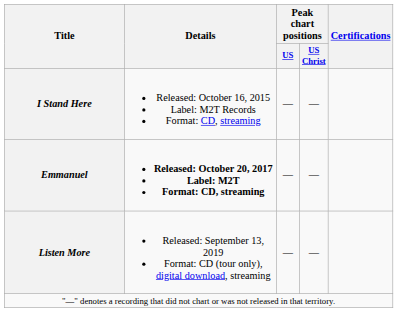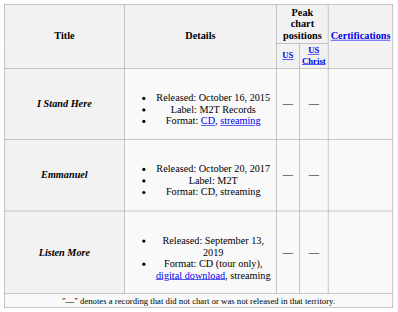(200, 181) bold -> (200, 181) normal
